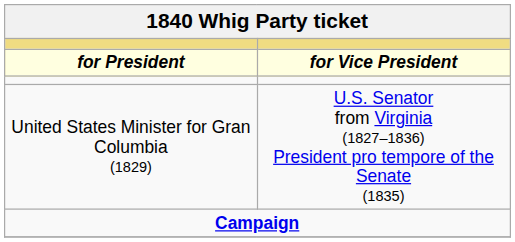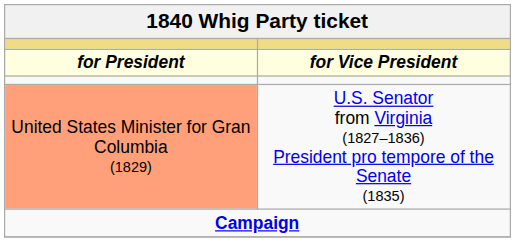(131, 147) no background -> (131, 147) lightsalmon background
